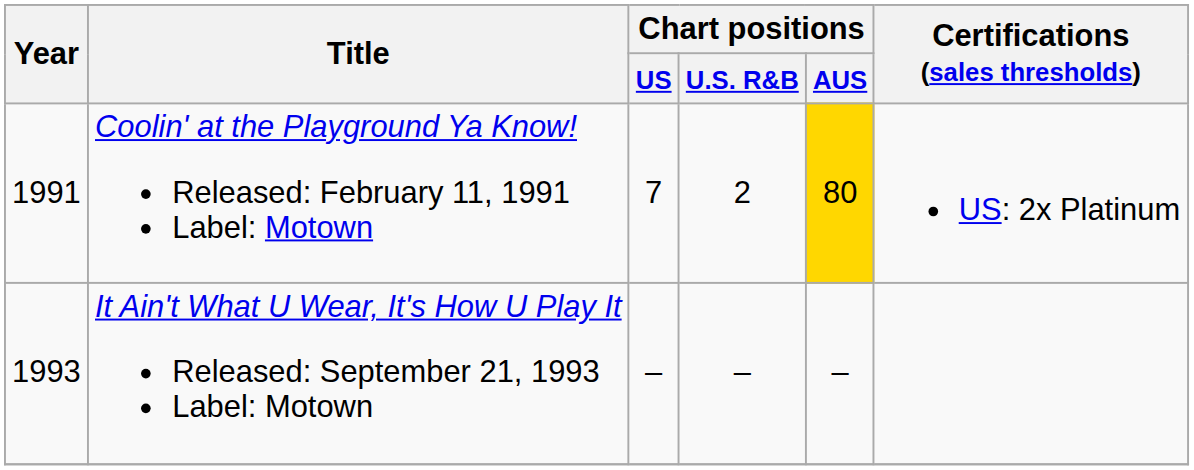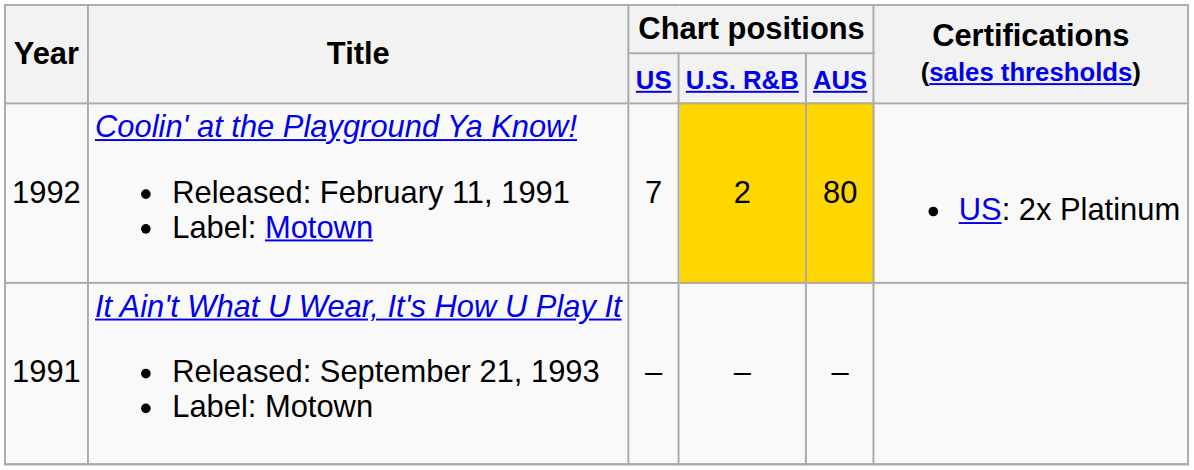(46, 192) 1991 -> (46, 192) 1992
(742, 192) no background -> (742, 192) gold background
(46, 372) 1993 -> (46, 372) 1991
